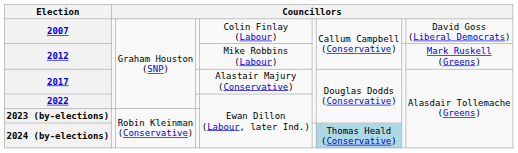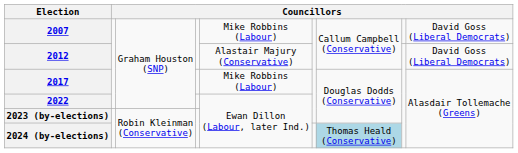(256, 31) Colin Finlay (Labour) -> (256, 31) Mike Robbins (Labour)
(256, 56) Mike Robbins (Labour) -> (256, 56) Alastair Majury (Conservative)
(459, 56) Mark Ruskell (Greens) -> (459, 56) David Goss (Liberal Democrats)
(256, 81) Alastair Majury (Conservative) -> (256, 81) Mike Robbins (Labour)
